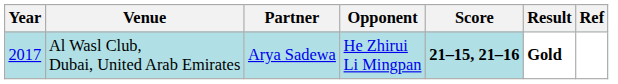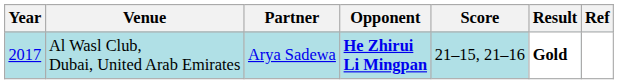(383, 55) normal -> (385, 55) bold
(474, 55) bold -> (480, 55) normal
